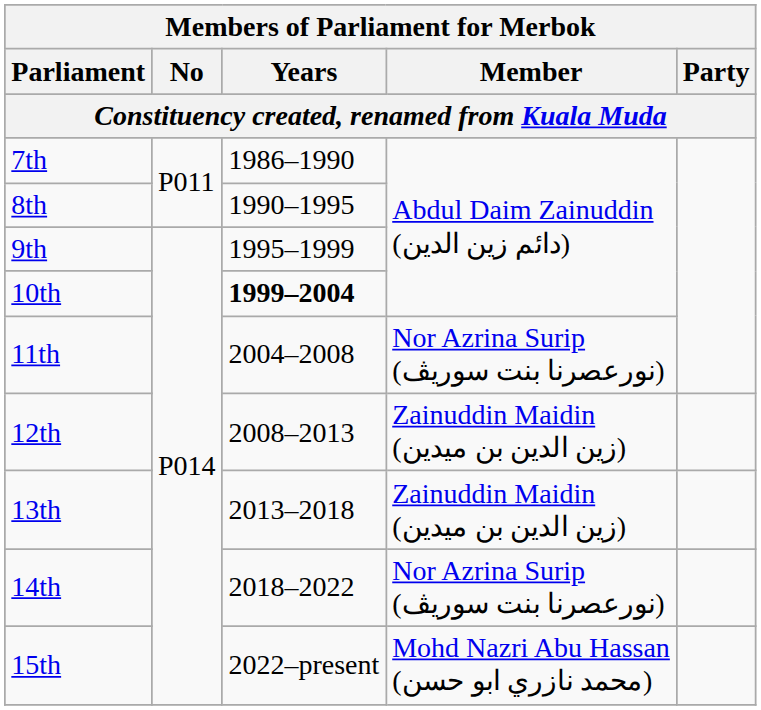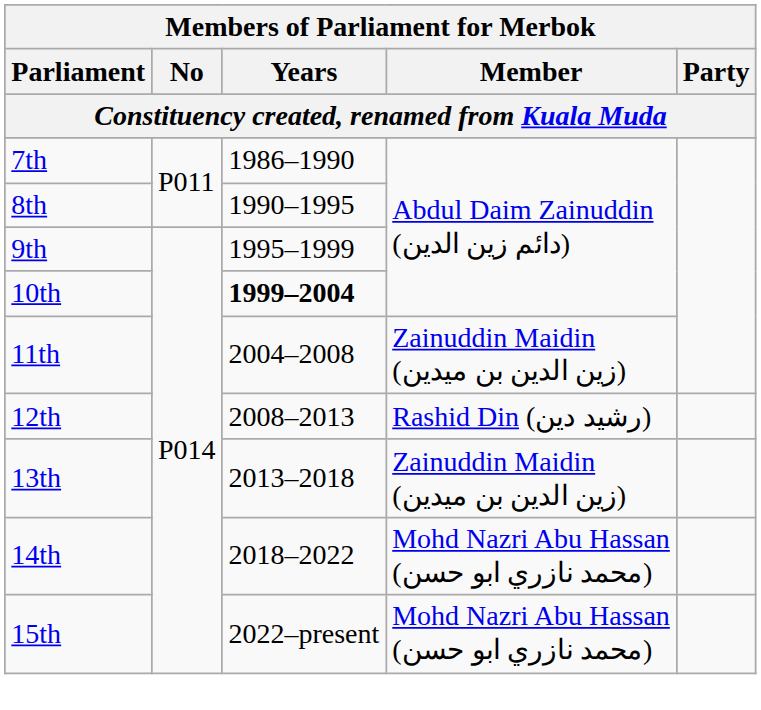(528, 354) Nor Azrina Surip (نورعصرنا بنت سوريڤ) -> (509, 354) Zainuddin Maidin (زين الدين بن ميدين)
(509, 431) Zainuddin Maidin (زين الدين بن ميدين) -> (522, 416) Rashid Din (رشيد دين)
(528, 587) Nor Azrina Surip (نورعصرنا بنت سوريڤ) -> (531, 555) Mohd Nazri Abu Hassan (محمد نازري ابو حسن)
